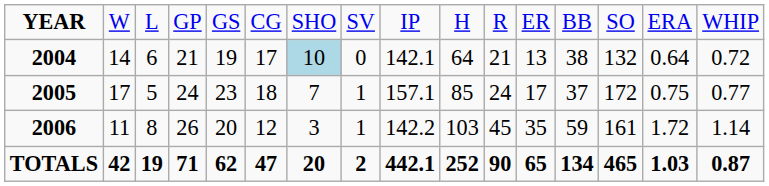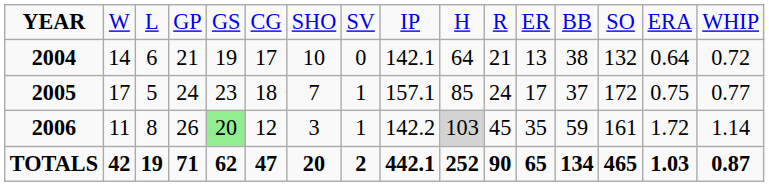(314, 57) lightblue background -> (314, 57) no background
(226, 127) no background -> (226, 127) lightgreen background
(462, 127) no background -> (462, 127) lightgrey background
